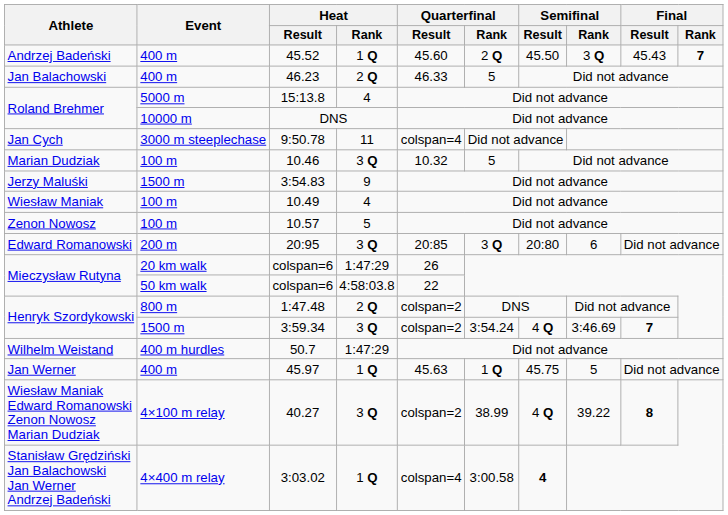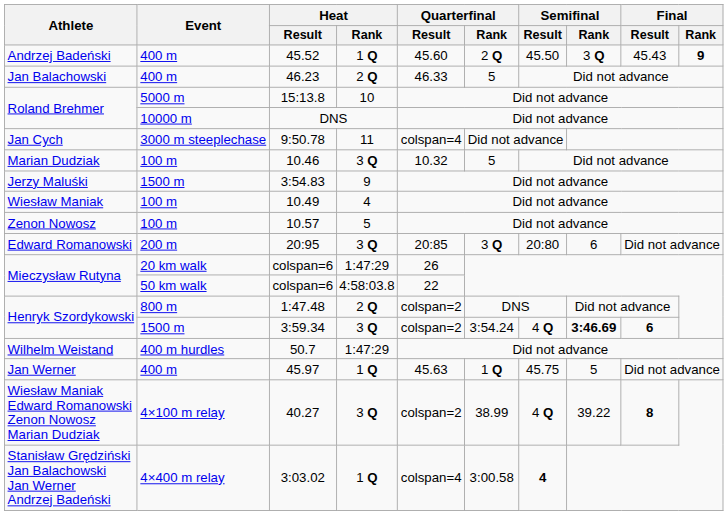(700, 56) 7 -> (701, 56) 9
(367, 98) 4 -> (367, 98) 10
(594, 328) normal -> (594, 328) bold
(650, 328) 7 -> (650, 328) 6
